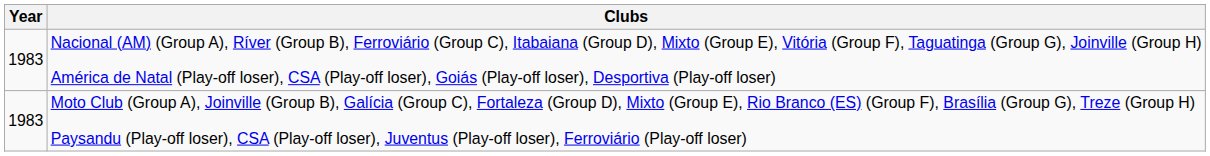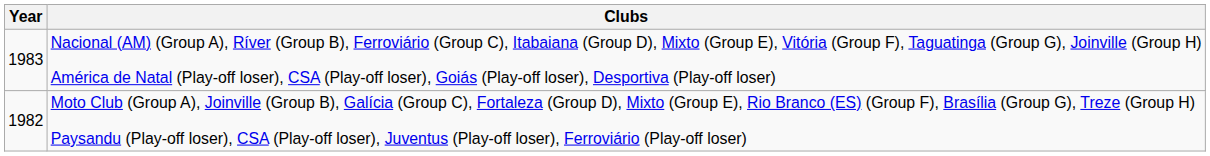(26, 120) 1983 -> (26, 120) 1982
